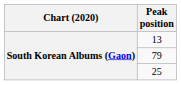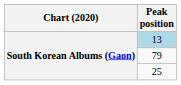(157, 39) no background -> (157, 39) lightblue background
